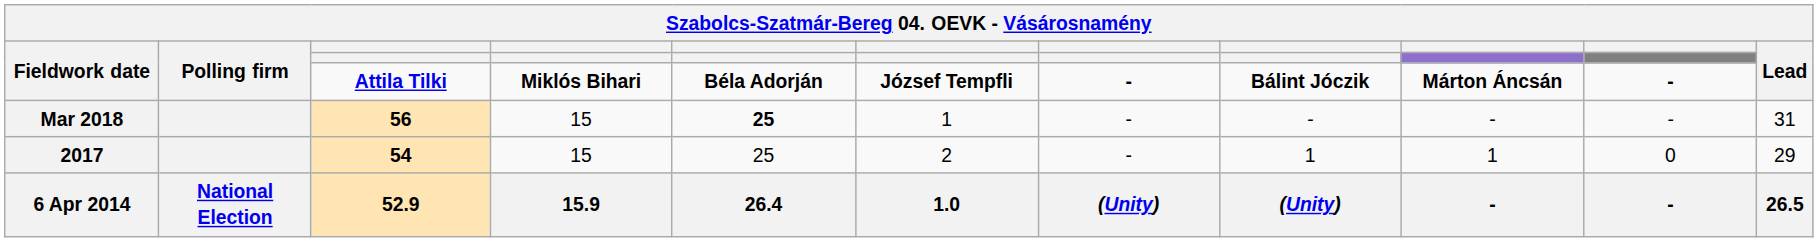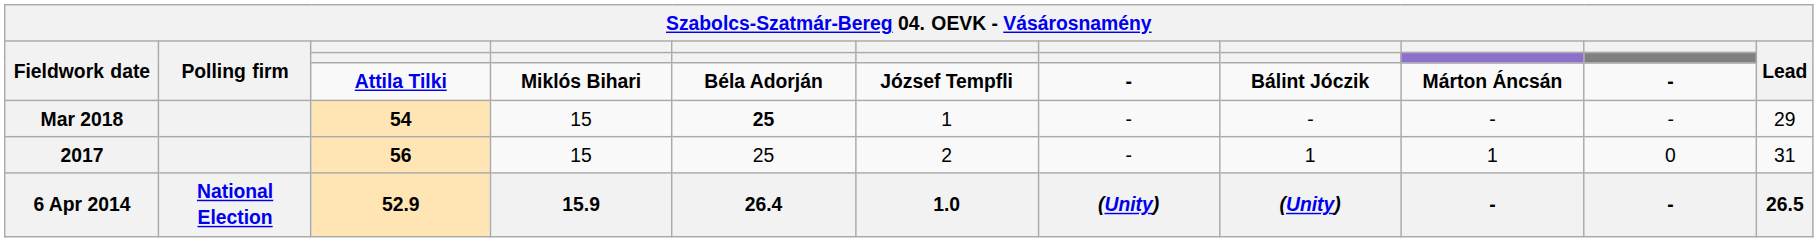(401, 119) 56 -> (401, 119) 54
(1785, 119) 31 -> (1785, 119) 29
(401, 156) 54 -> (401, 156) 56
(1785, 156) 29 -> (1785, 156) 31
